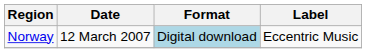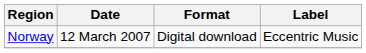(207, 36) lightblue background -> (207, 36) no background
